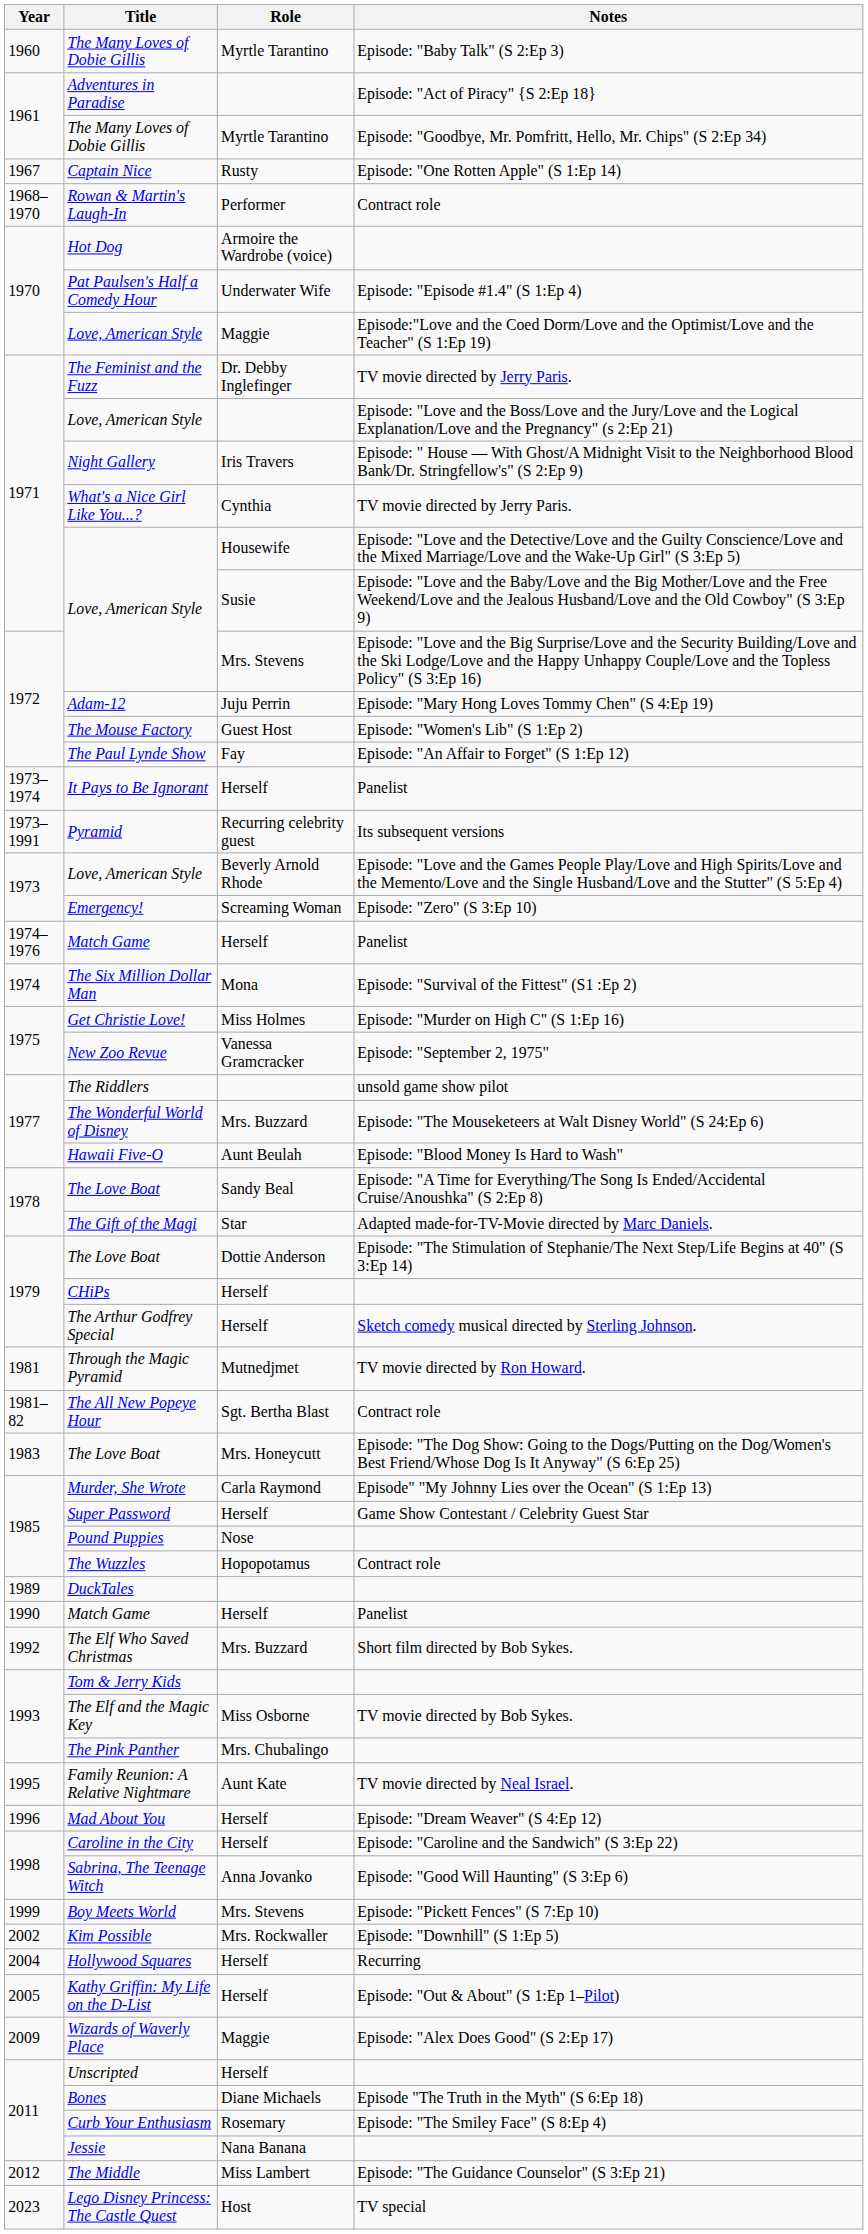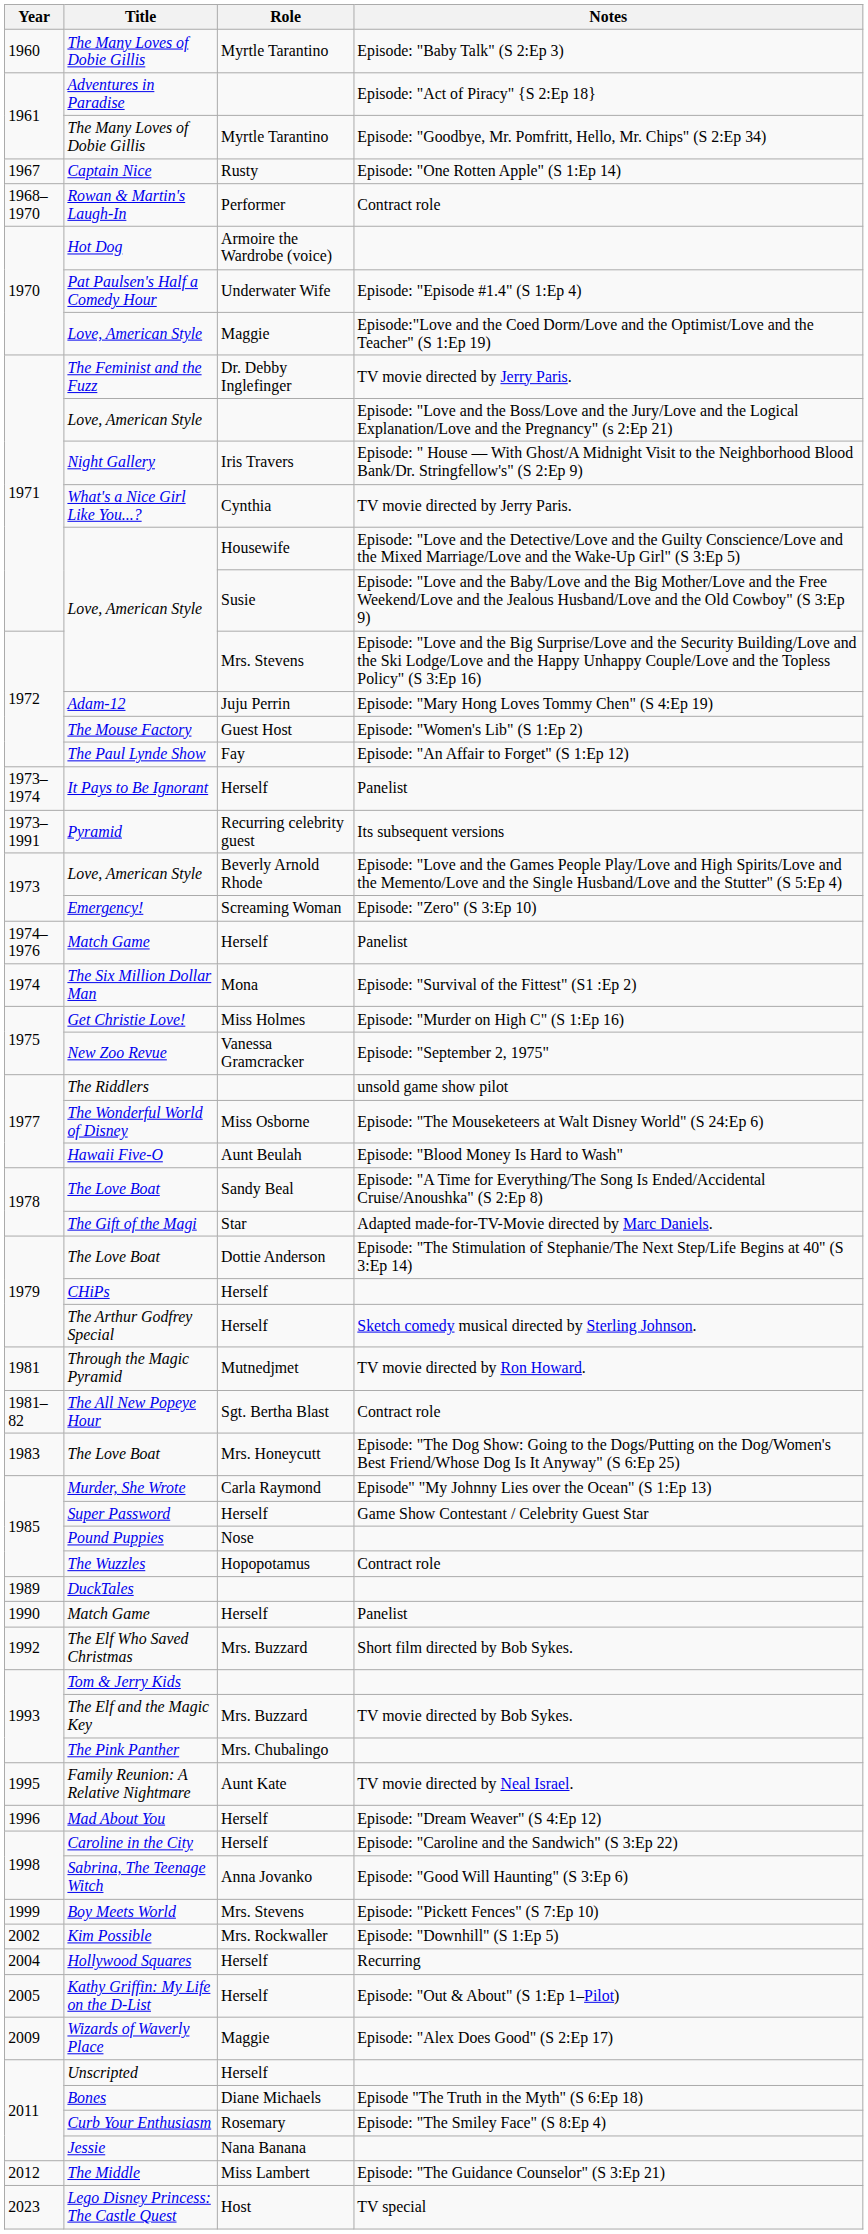(264, 1121) Mrs. Buzzard -> (265, 1121) Miss Osborne
(265, 1716) Miss Osborne -> (264, 1716) Mrs. Buzzard
